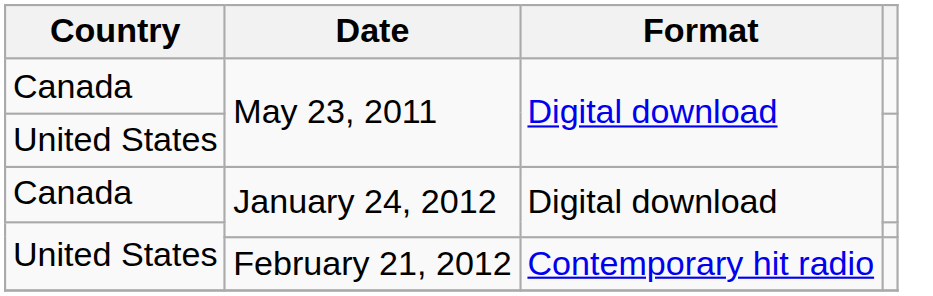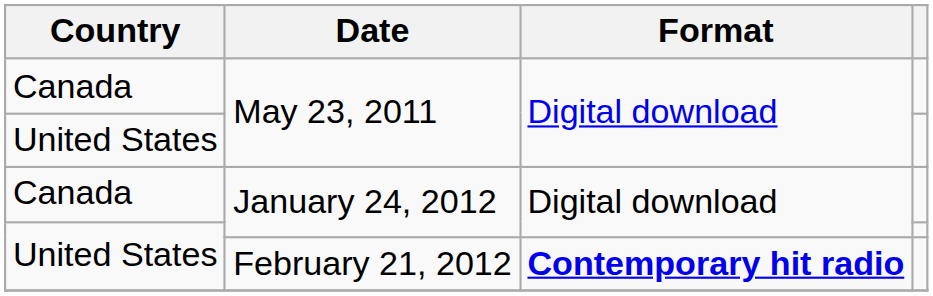(701, 263) normal -> (716, 263) bold
